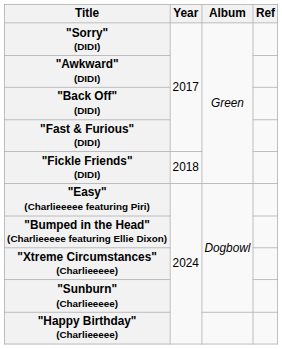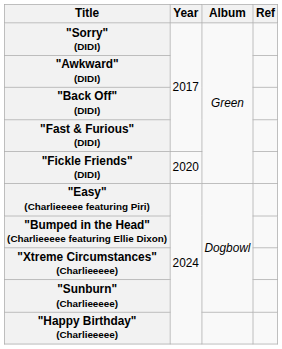(186, 167) 2018 -> (186, 167) 2020
